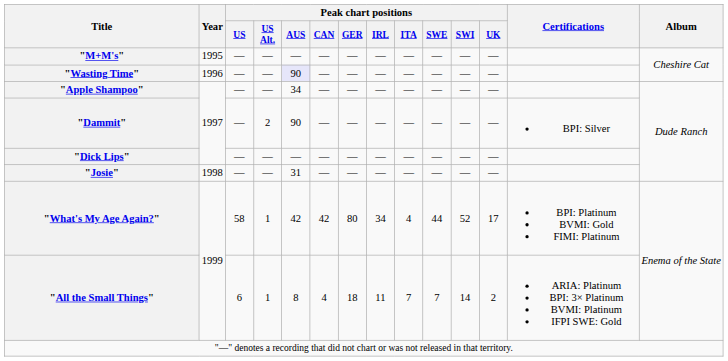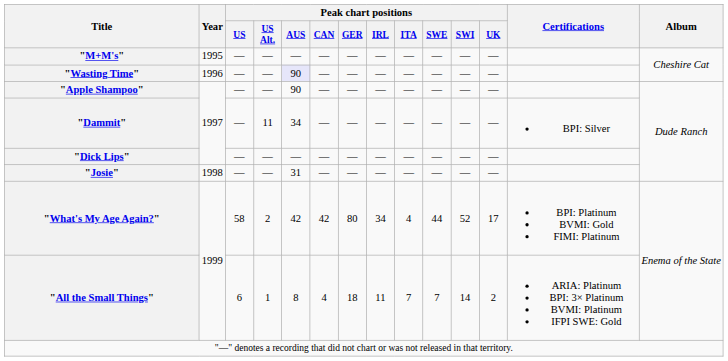(296, 90) 34 -> (296, 90) 90
(268, 123) 2 -> (268, 123) 11
(296, 123) 90 -> (296, 123) 34
(268, 218) 1 -> (268, 218) 2
